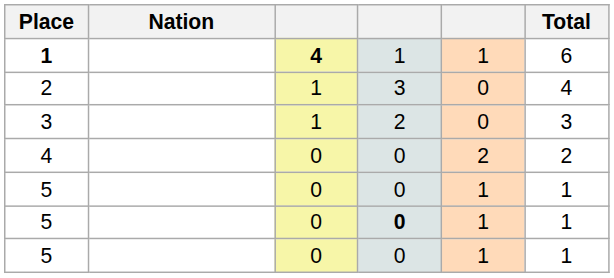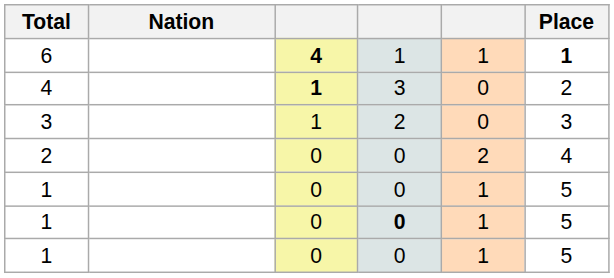columns swapped: (46, 22) <-> (566, 22)
(316, 89) normal -> (316, 89) bold
